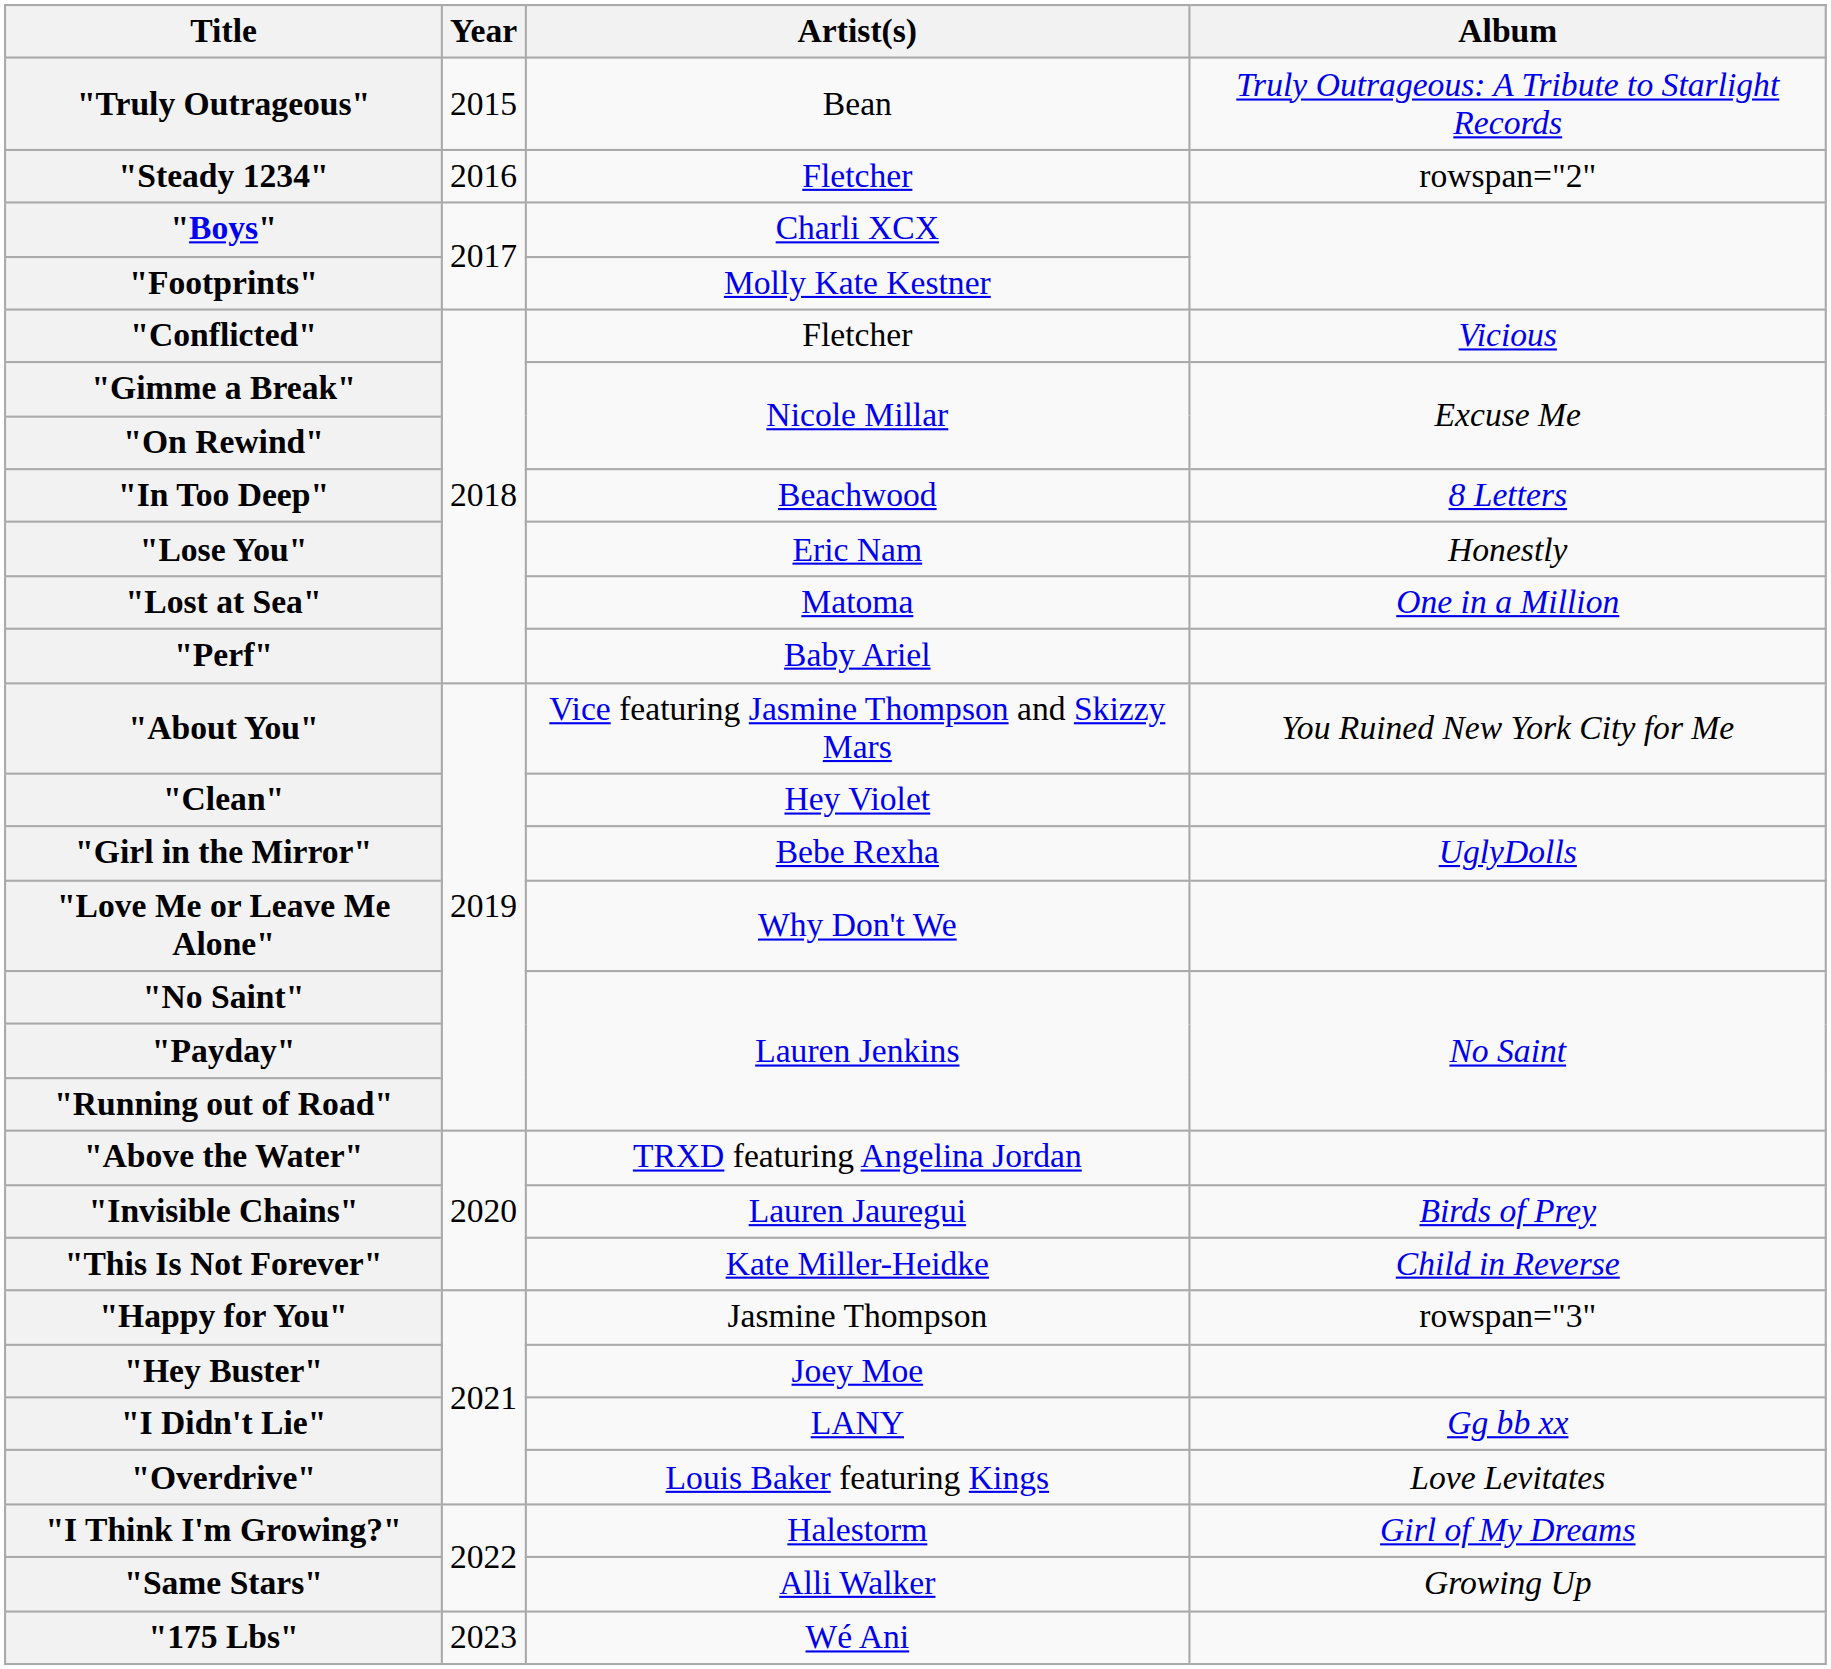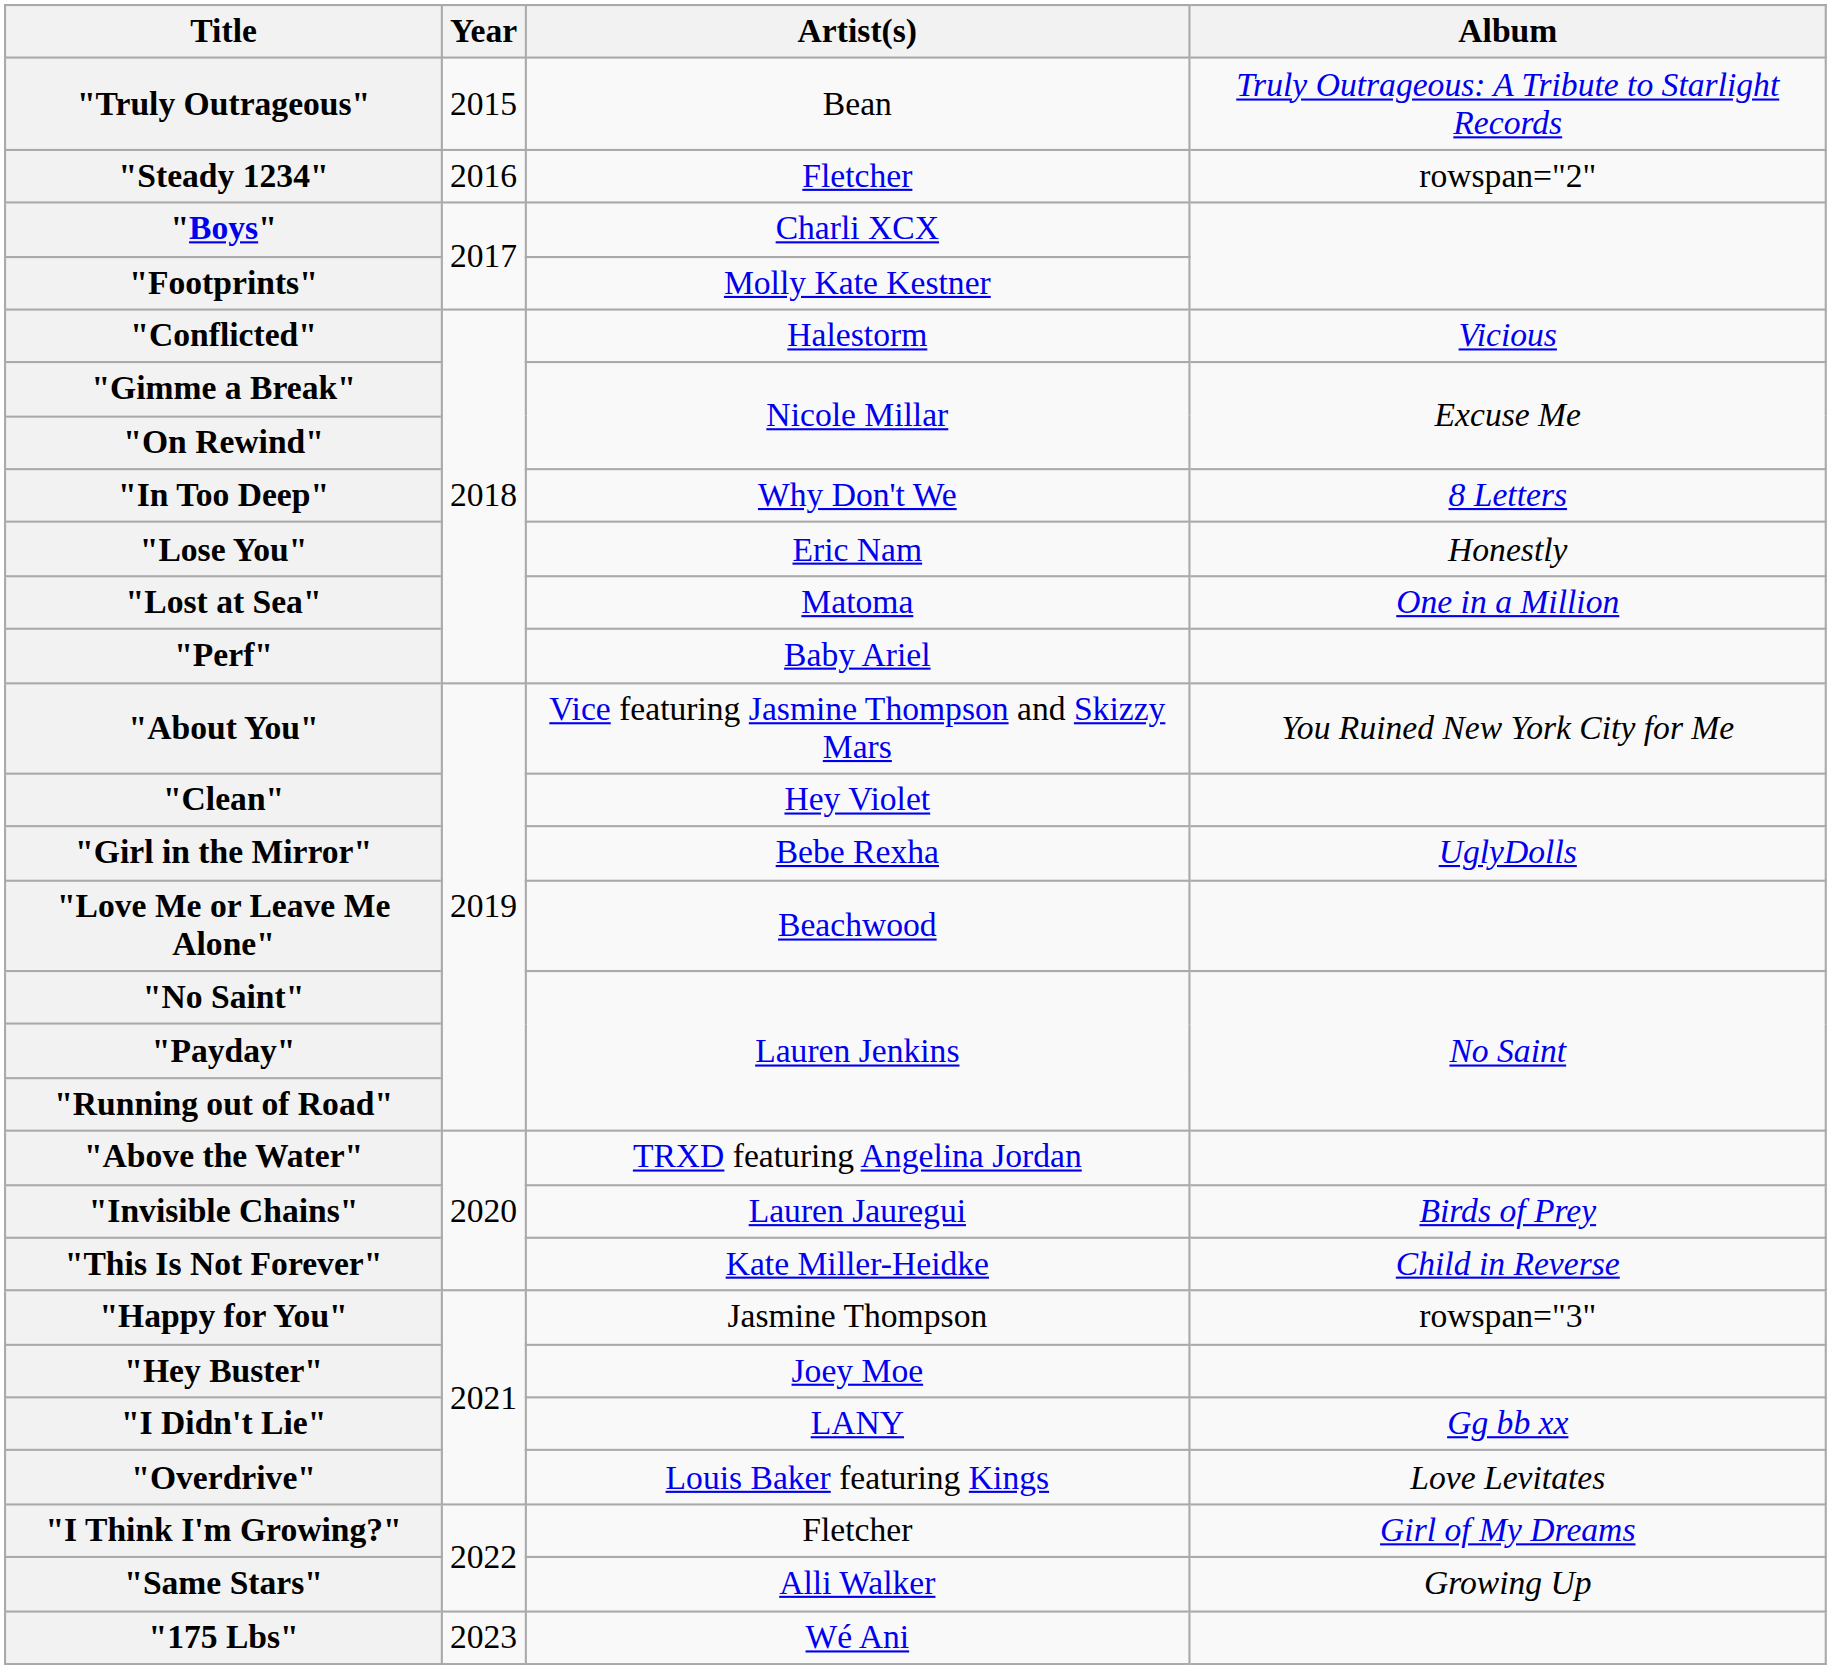(857, 335) Fletcher -> (857, 335) Halestorm
(857, 495) Beachwood -> (857, 495) Why Don't We
(857, 924) Why Don't We -> (857, 924) Beachwood
(857, 1530) Halestorm -> (857, 1530) Fletcher
